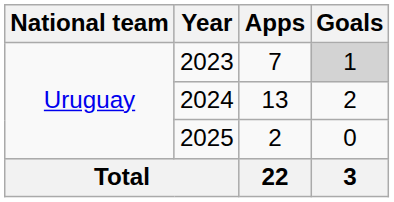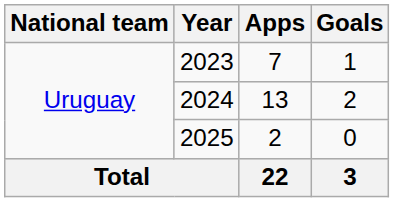(350, 61) lightgrey background -> (350, 61) no background
